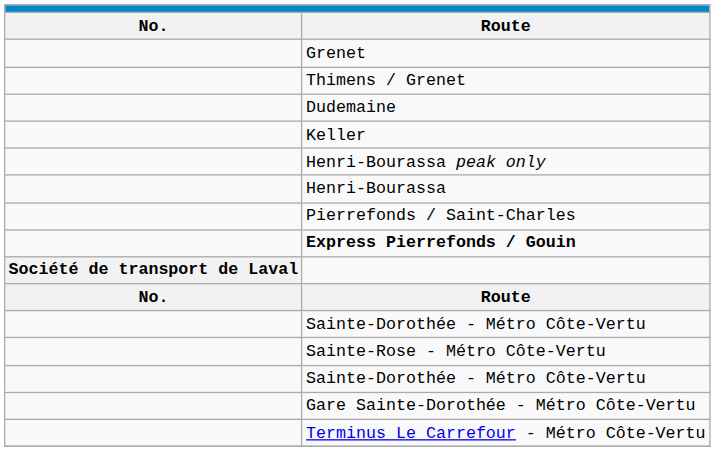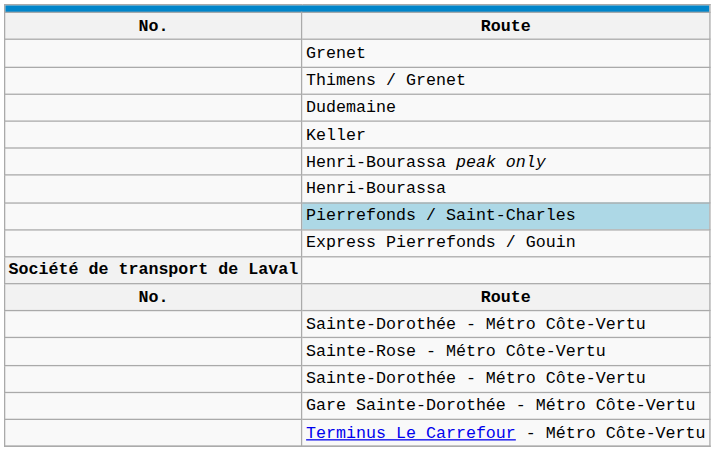(441, 216) no background -> (441, 216) lightblue background
(441, 243) bold -> (441, 243) normal
